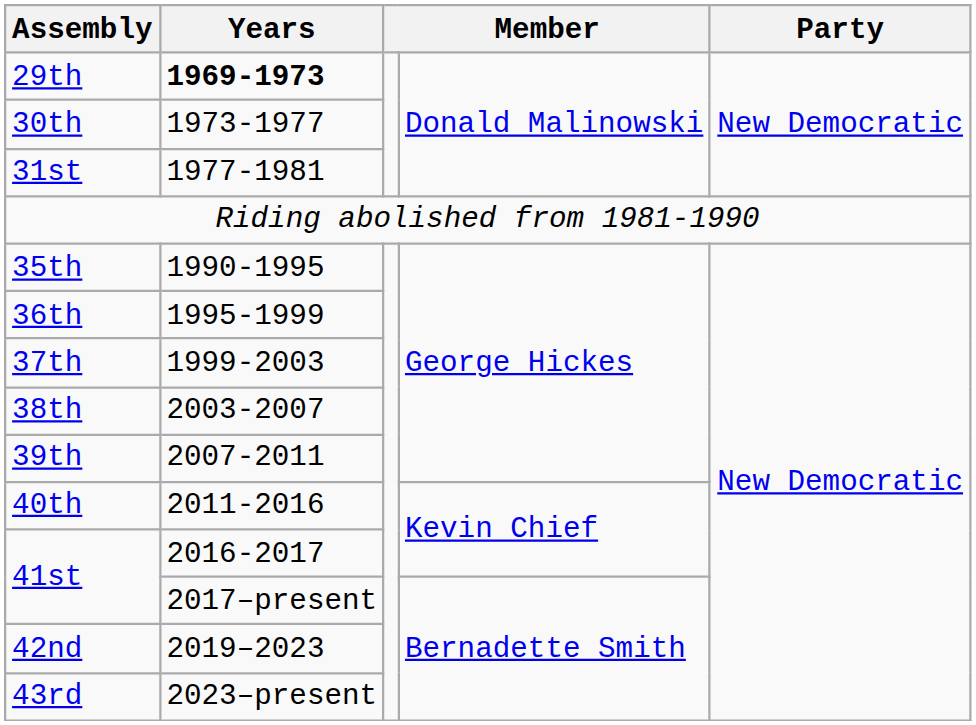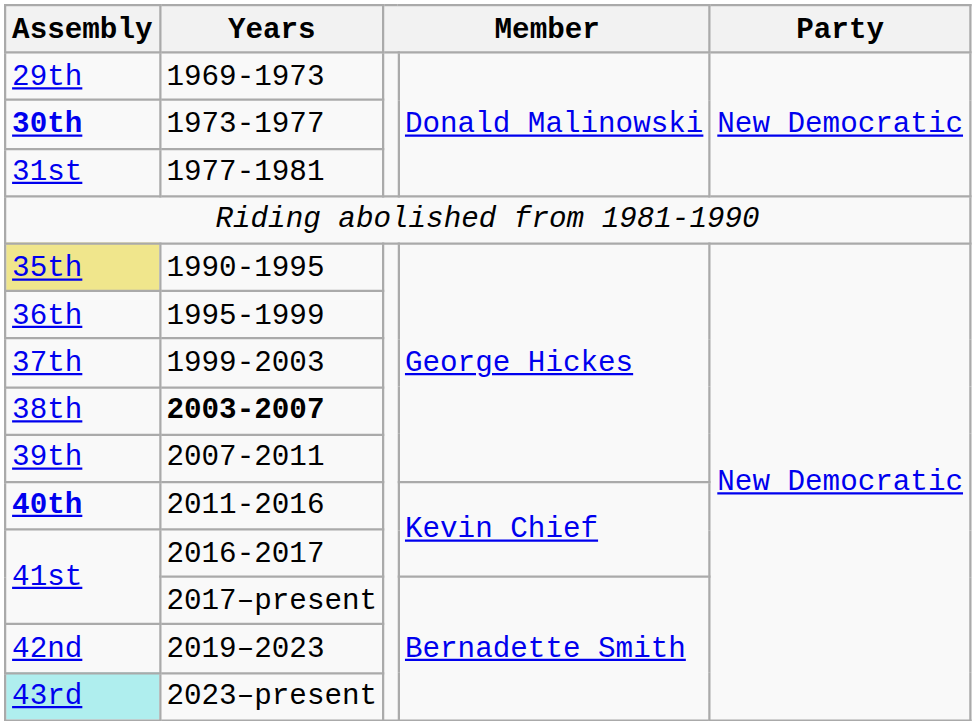(245, 77) bold -> (245, 77) normal
(47, 124) normal -> (47, 124) bold
(47, 267) no background -> (47, 267) khaki background
(245, 410) normal -> (245, 410) bold
(47, 506) normal -> (47, 506) bold
(47, 696) no background -> (47, 696) paleturquoise background
